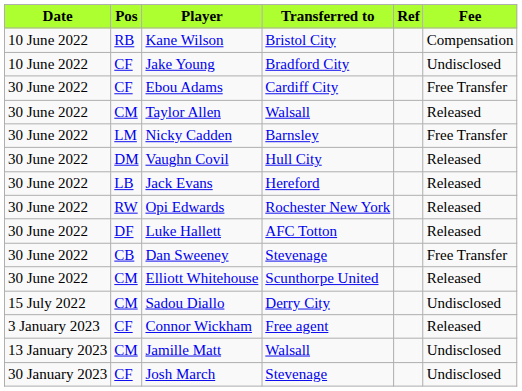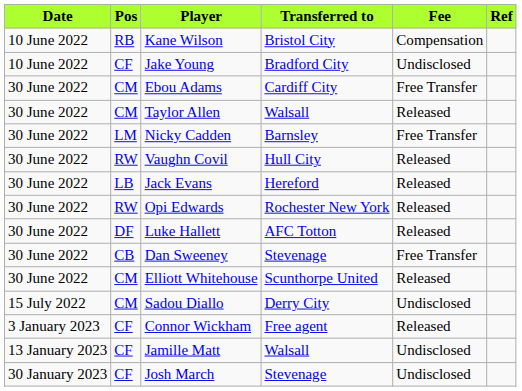columns swapped: (470, 16) <-> (408, 16)
(123, 87) CF -> (126, 87) CM
(126, 159) DM -> (126, 159) RW
(126, 350) CM -> (123, 350) CF
